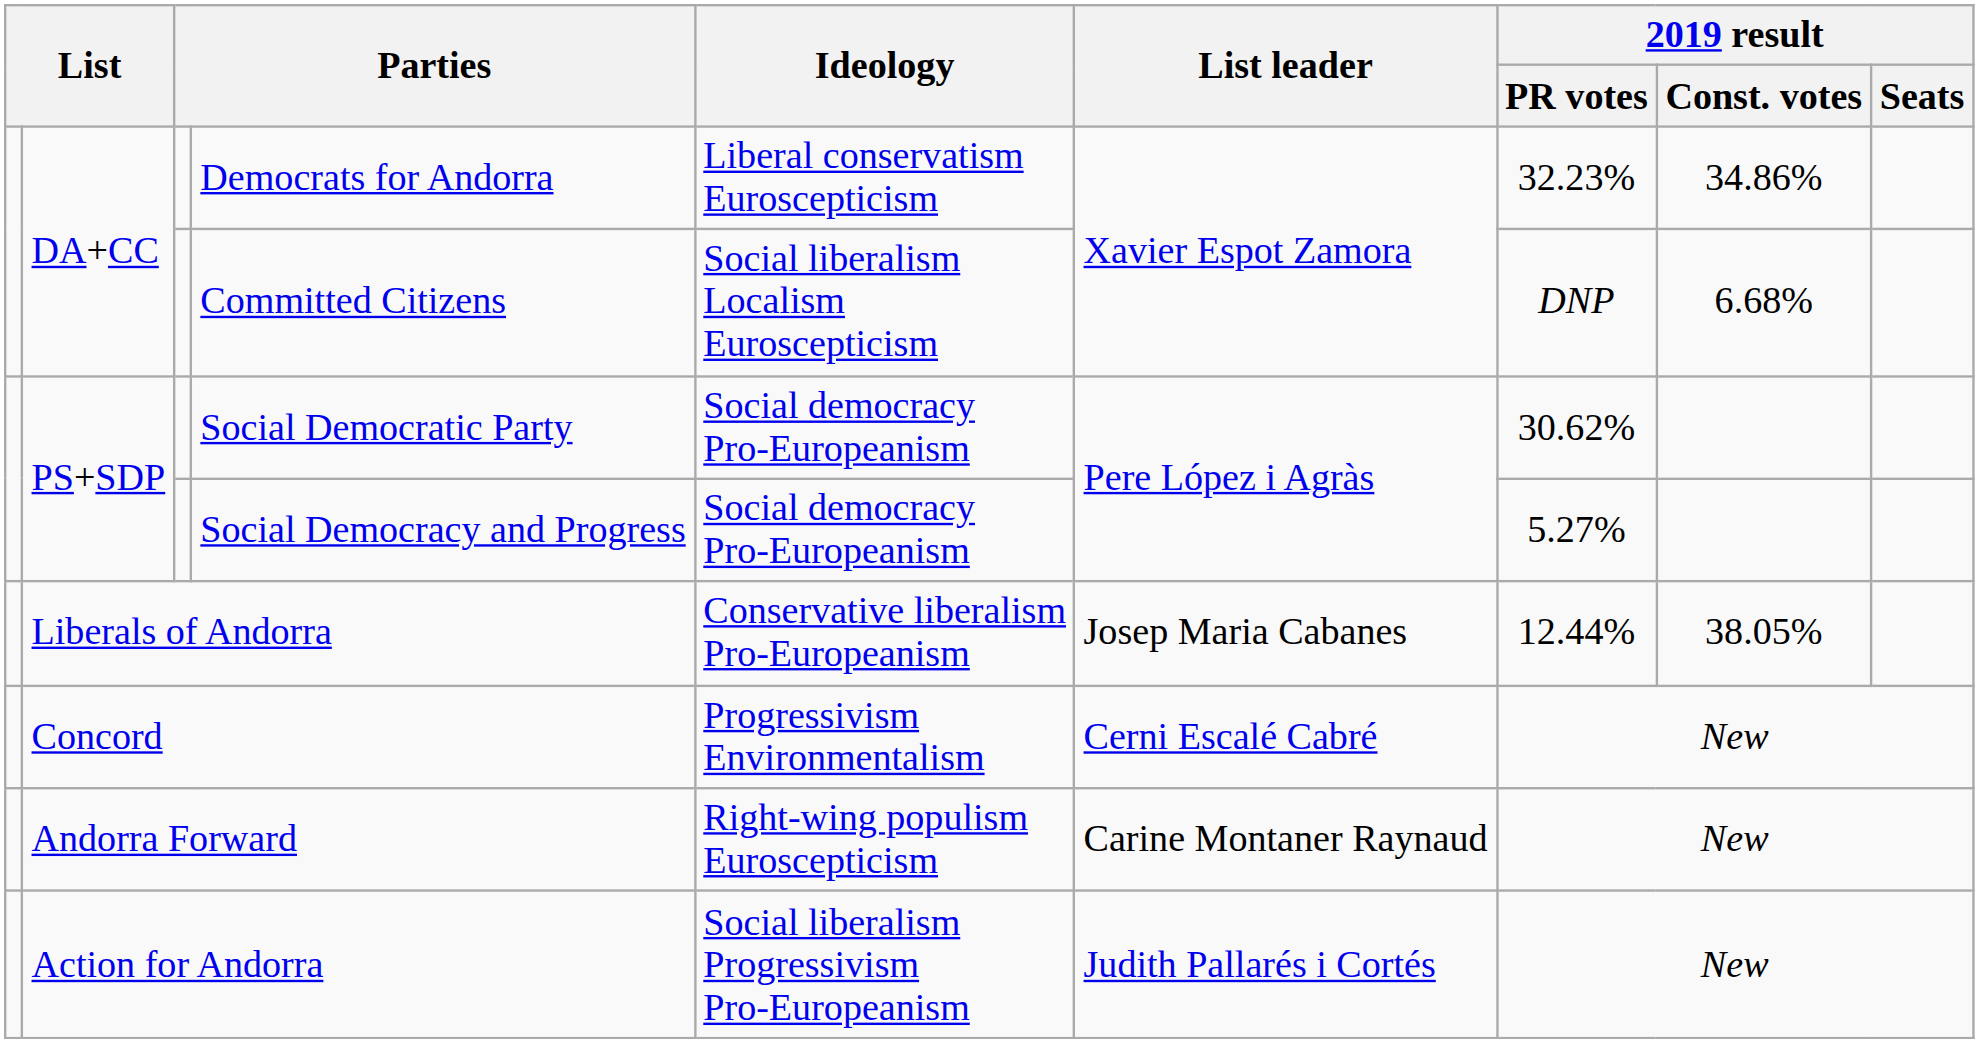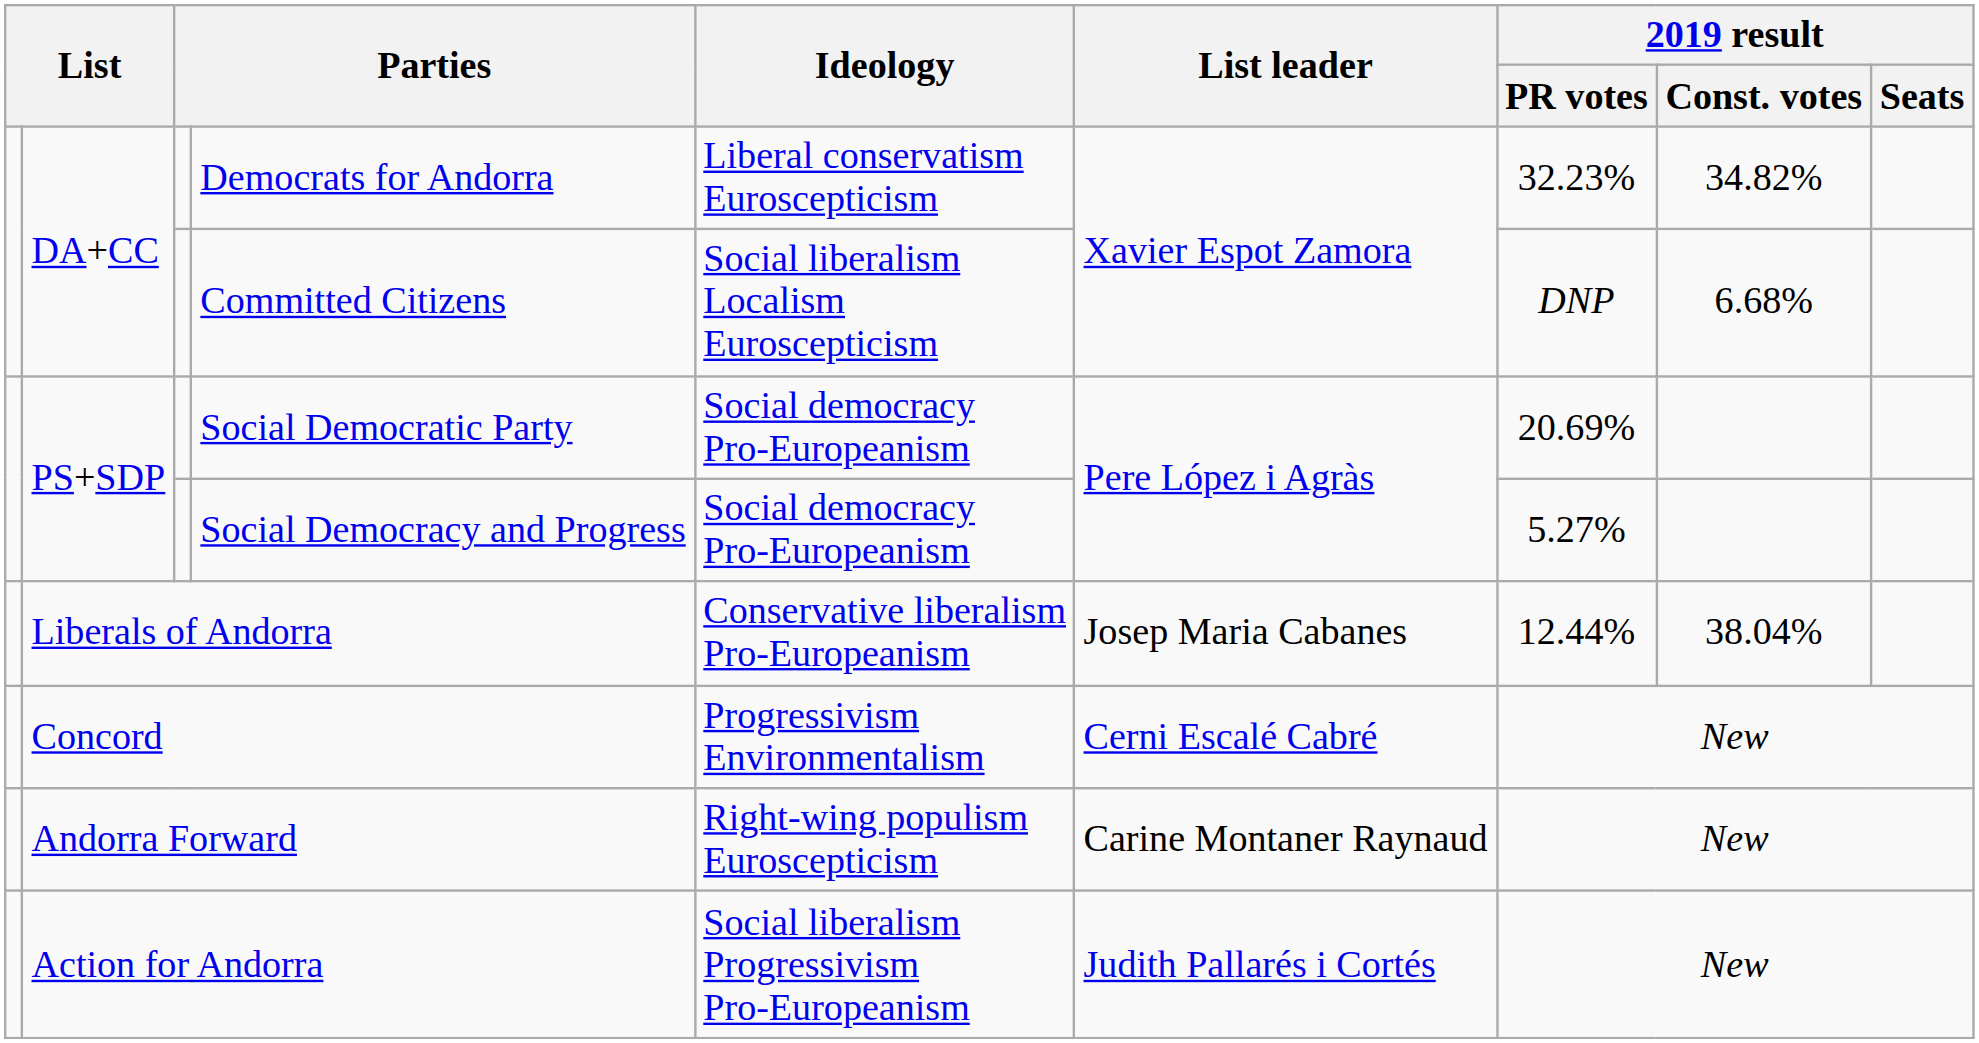(1764, 176) 34.86% -> (1764, 176) 34.82%
(1576, 426) 30.62% -> (1576, 426) 20.69%
(1764, 632) 38.05% -> (1764, 632) 38.04%
